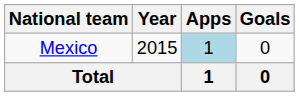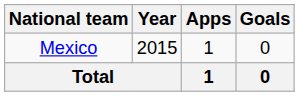(209, 47) lightblue background -> (209, 47) no background
